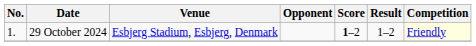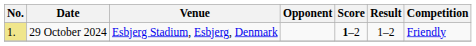(11, 31) no background -> (11, 31) khaki background
(426, 31) lightyellow background -> (426, 31) no background
